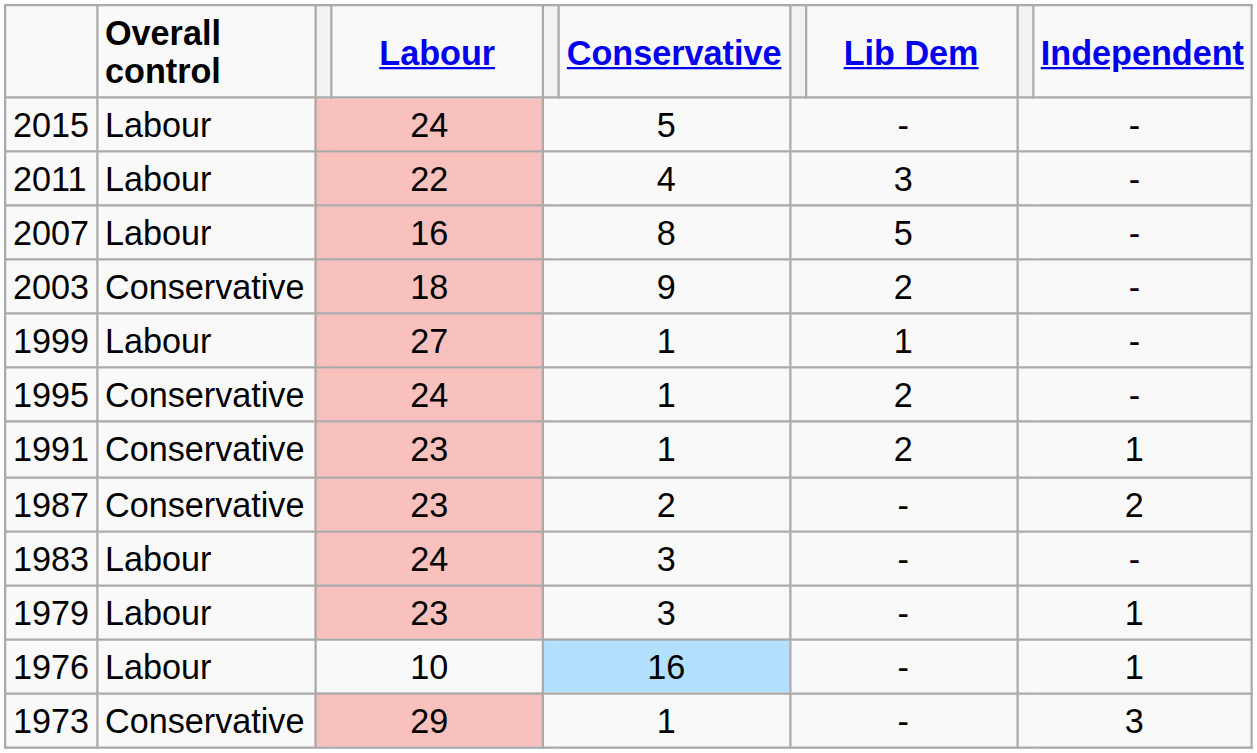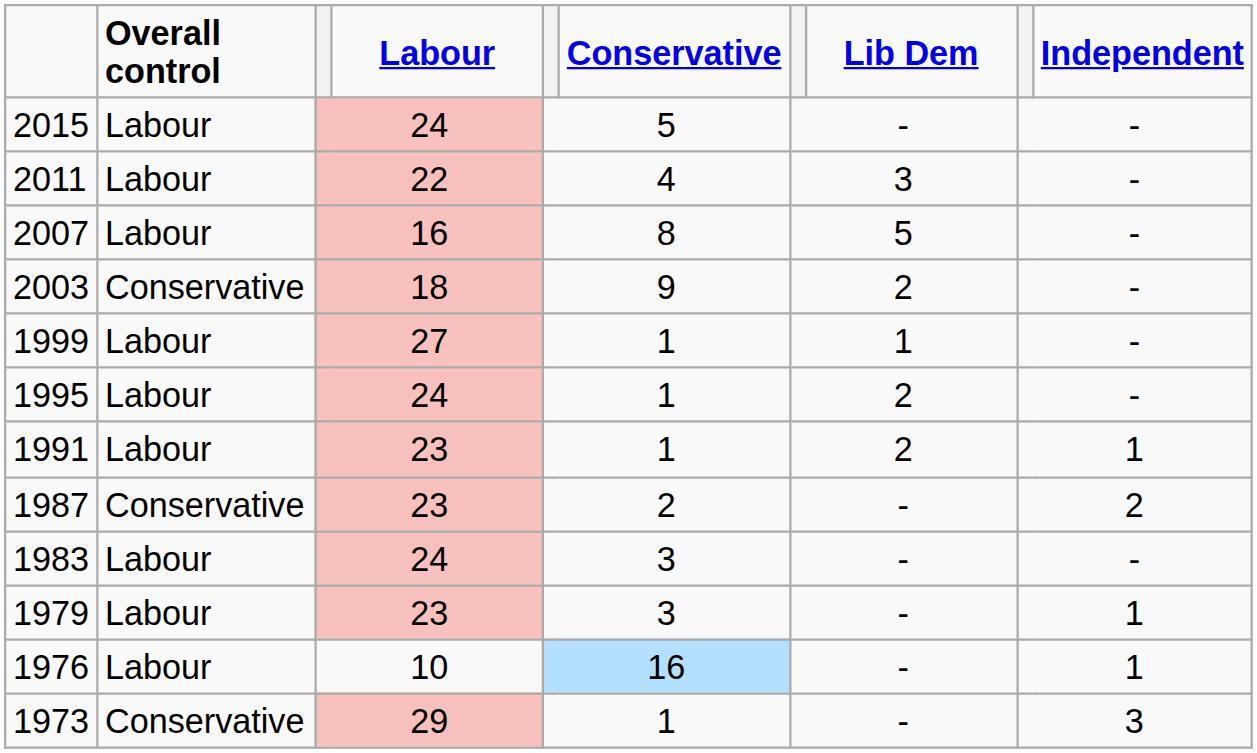(205, 395) Conservative -> (158, 395) Labour
(205, 450) Conservative -> (158, 450) Labour
